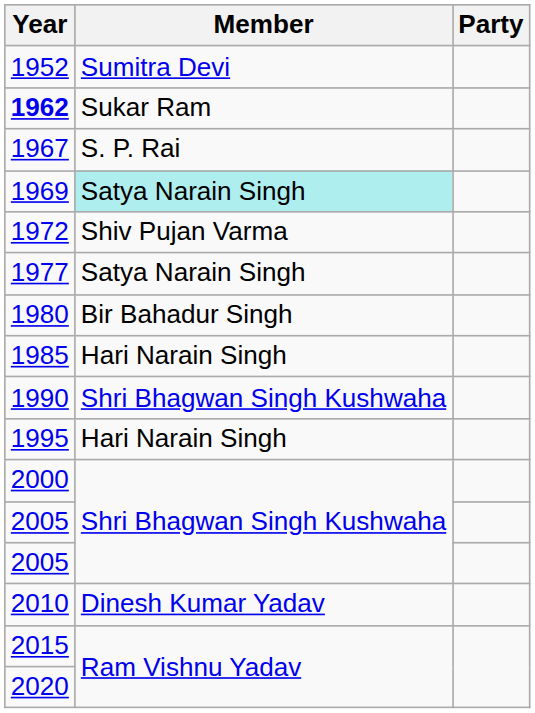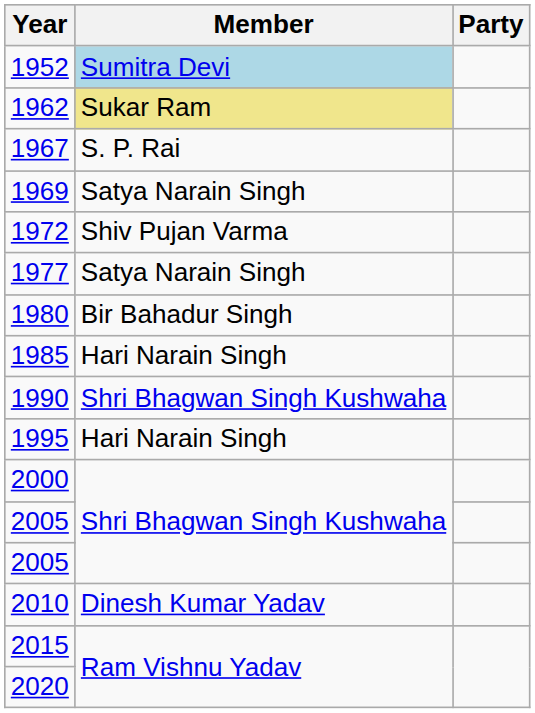(156, 66) no background -> (156, 66) lightblue background
(40, 107) bold -> (40, 107) normal
(146, 107) no background -> (146, 107) khaki background
(193, 190) paleturquoise background -> (193, 190) no background
